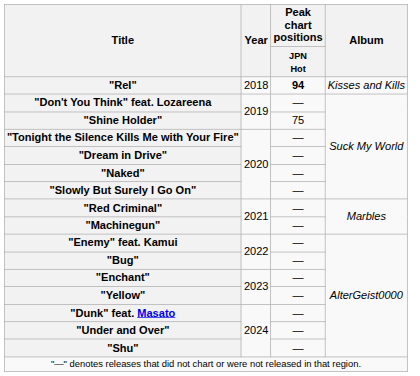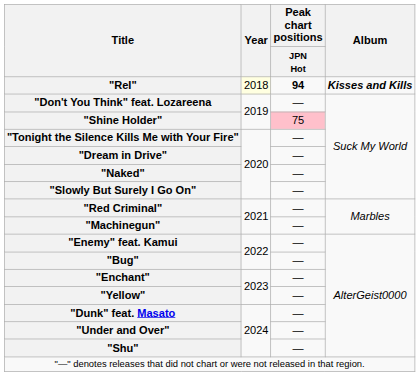(256, 85) no background -> (256, 85) lightyellow background
(366, 85) normal -> (370, 85) bold
(298, 120) no background -> (298, 120) pink background
